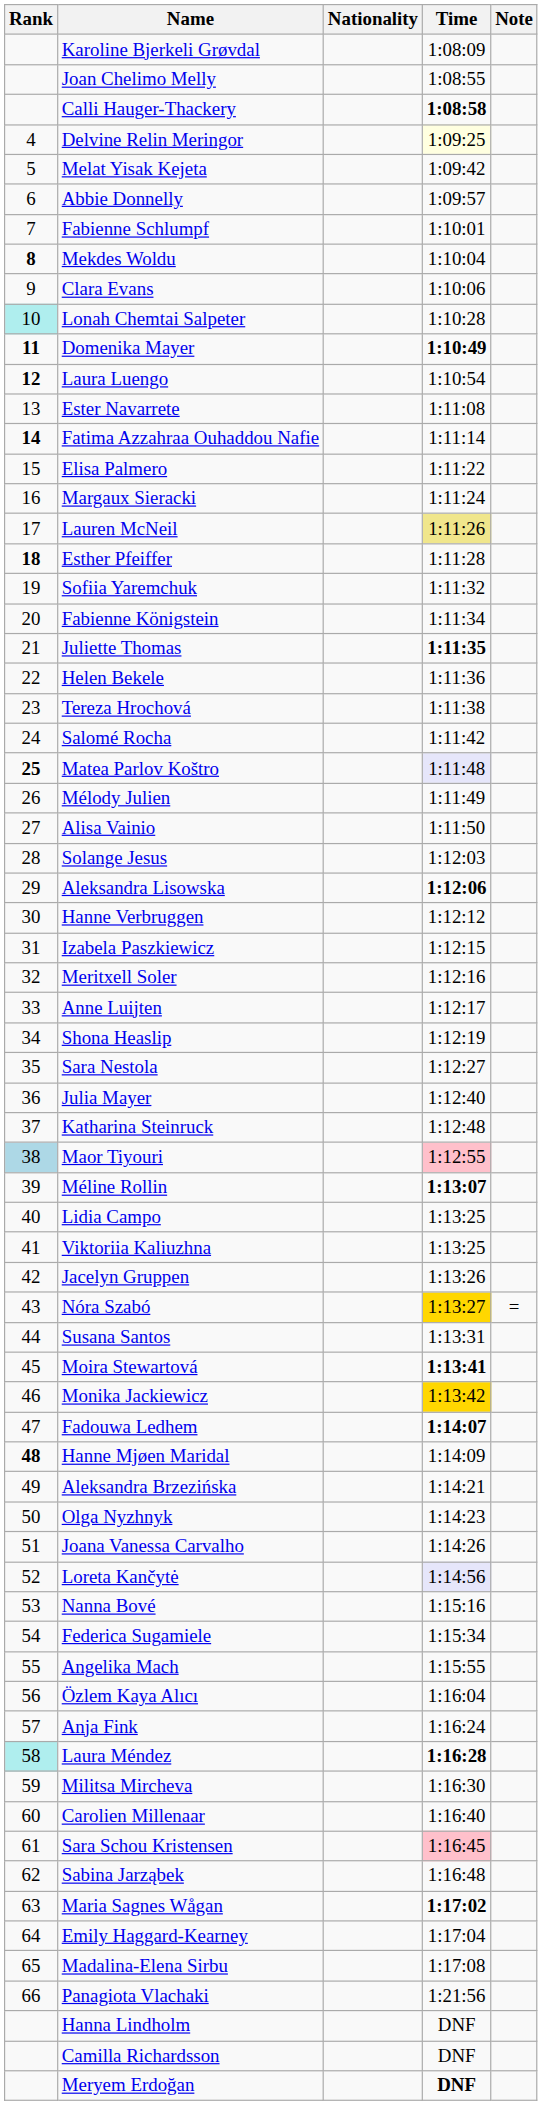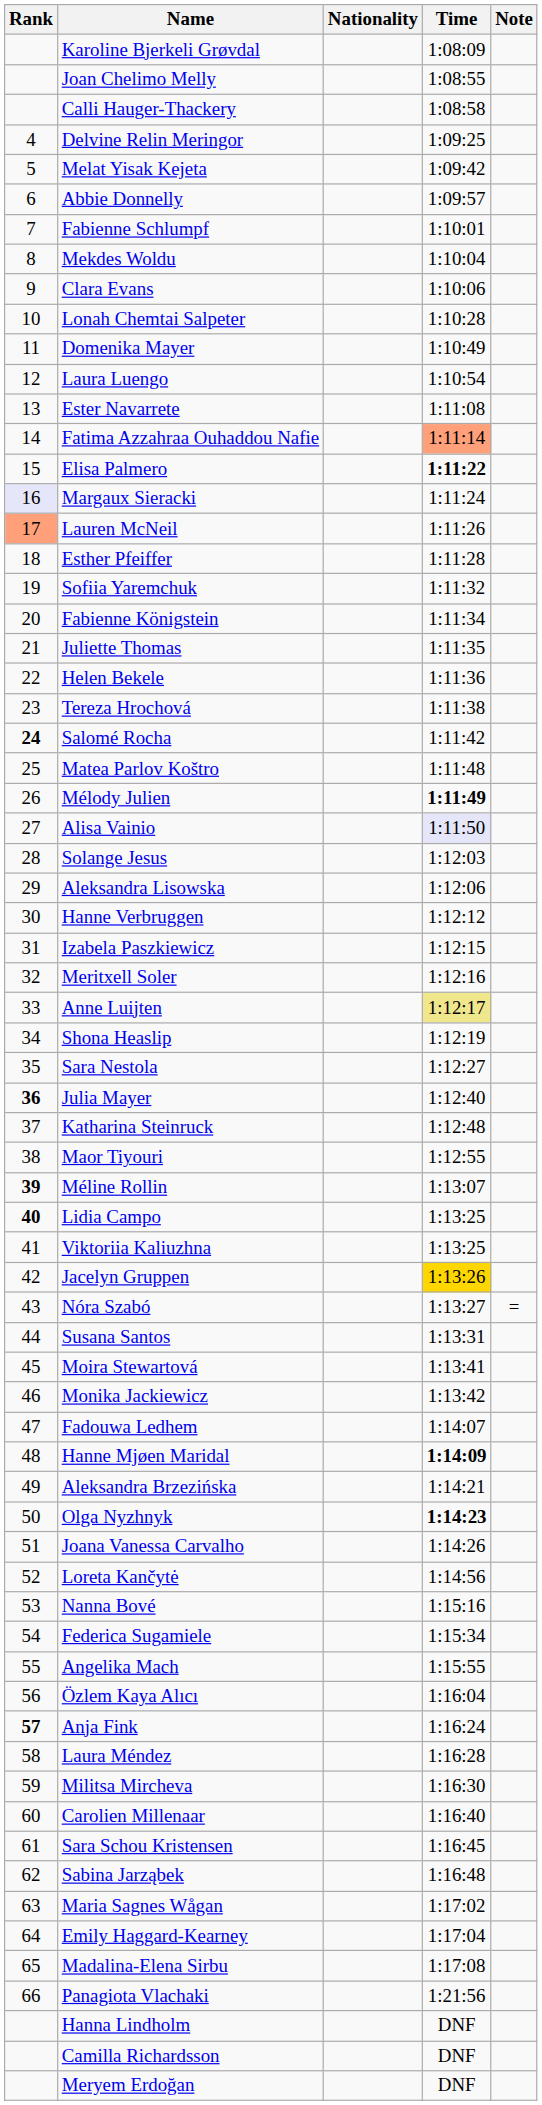(457, 109) bold -> (457, 109) normal
(457, 139) lightyellow background -> (457, 139) no background
(31, 259) bold -> (31, 259) normal
(31, 318) paleturquoise background -> (31, 318) no background
(31, 348) bold -> (31, 348) normal
(457, 348) bold -> (457, 348) normal
(31, 378) bold -> (31, 378) normal
(31, 438) bold -> (31, 438) normal
(457, 438) no background -> (457, 438) lightsalmon background
(457, 468) normal -> (457, 468) bold
(31, 498) no background -> (31, 498) lavender background
(31, 528) no background -> (31, 528) lightsalmon background
(457, 528) khaki background -> (457, 528) no background
(31, 558) bold -> (31, 558) normal
(457, 648) bold -> (457, 648) normal
(31, 738) normal -> (31, 738) bold
(31, 768) bold -> (31, 768) normal
(457, 768) lavender background -> (457, 768) no background
(457, 797) normal -> (457, 797) bold
(457, 827) no background -> (457, 827) lavender background
(457, 887) bold -> (457, 887) normal
(457, 1007) no background -> (457, 1007) khaki background
(31, 1097) normal -> (31, 1097) bold
(31, 1157) lightblue background -> (31, 1157) no background
(457, 1157) pink background -> (457, 1157) no background
(31, 1187) normal -> (31, 1187) bold
(457, 1187) bold -> (457, 1187) normal
(31, 1217) normal -> (31, 1217) bold
(457, 1277) no background -> (457, 1277) gold background
(457, 1306) gold background -> (457, 1306) no background
(457, 1366) bold -> (457, 1366) normal
(457, 1396) gold background -> (457, 1396) no background
(457, 1426) bold -> (457, 1426) normal
(31, 1456) bold -> (31, 1456) normal
(457, 1456) normal -> (457, 1456) bold
(457, 1516) normal -> (457, 1516) bold
(457, 1576) lavender background -> (457, 1576) no background
(31, 1726) normal -> (31, 1726) bold
(31, 1756) paleturquoise background -> (31, 1756) no background
(457, 1756) bold -> (457, 1756) normal
(457, 1845) pink background -> (457, 1845) no background
(457, 1905) bold -> (457, 1905) normal
(457, 2085) bold -> (457, 2085) normal
